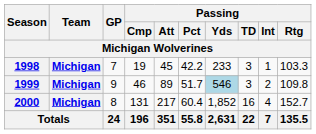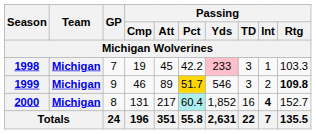(222, 66) no background -> (222, 66) pink background
(192, 84) no background -> (192, 84) gold background
(222, 84) lightblue background -> (222, 84) no background
(294, 84) normal -> (294, 84) bold
(192, 102) no background -> (192, 102) paleturquoise background
(268, 102) normal -> (268, 102) bold
